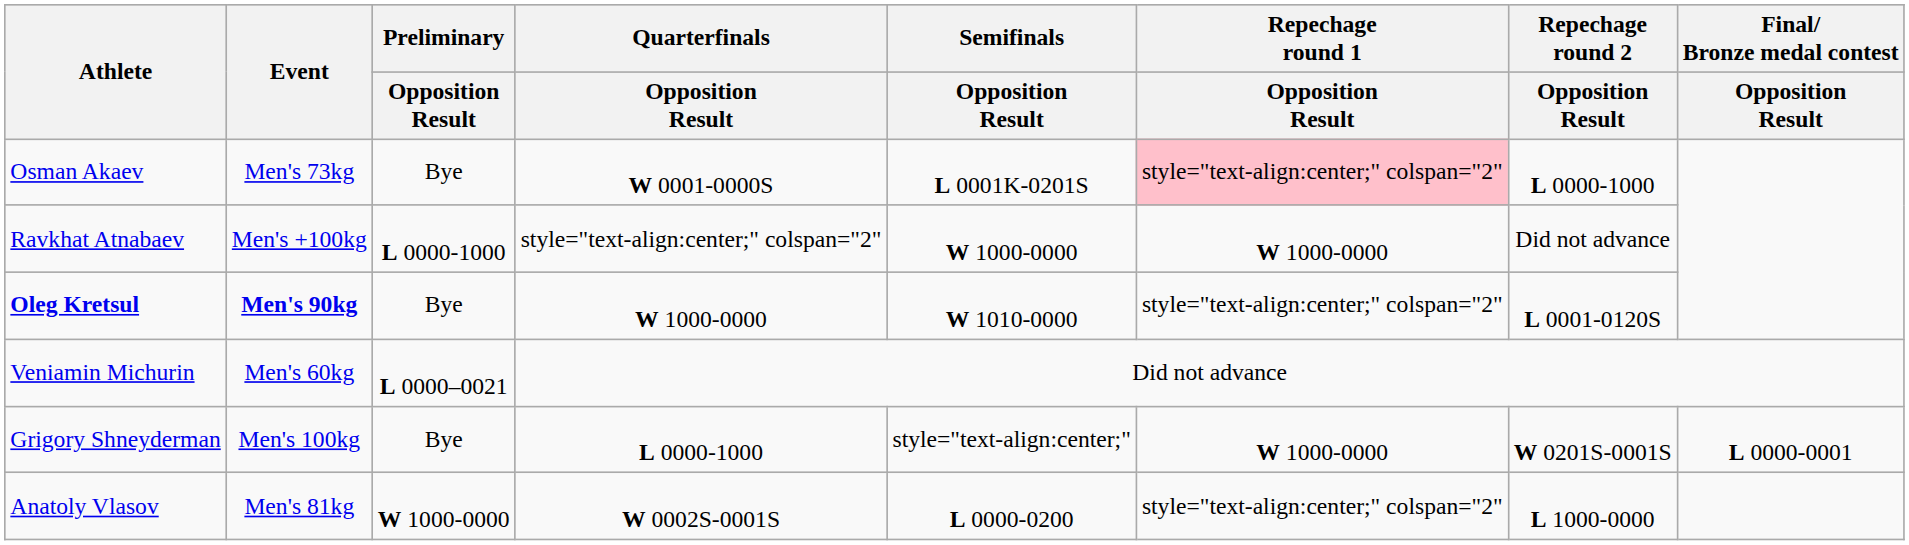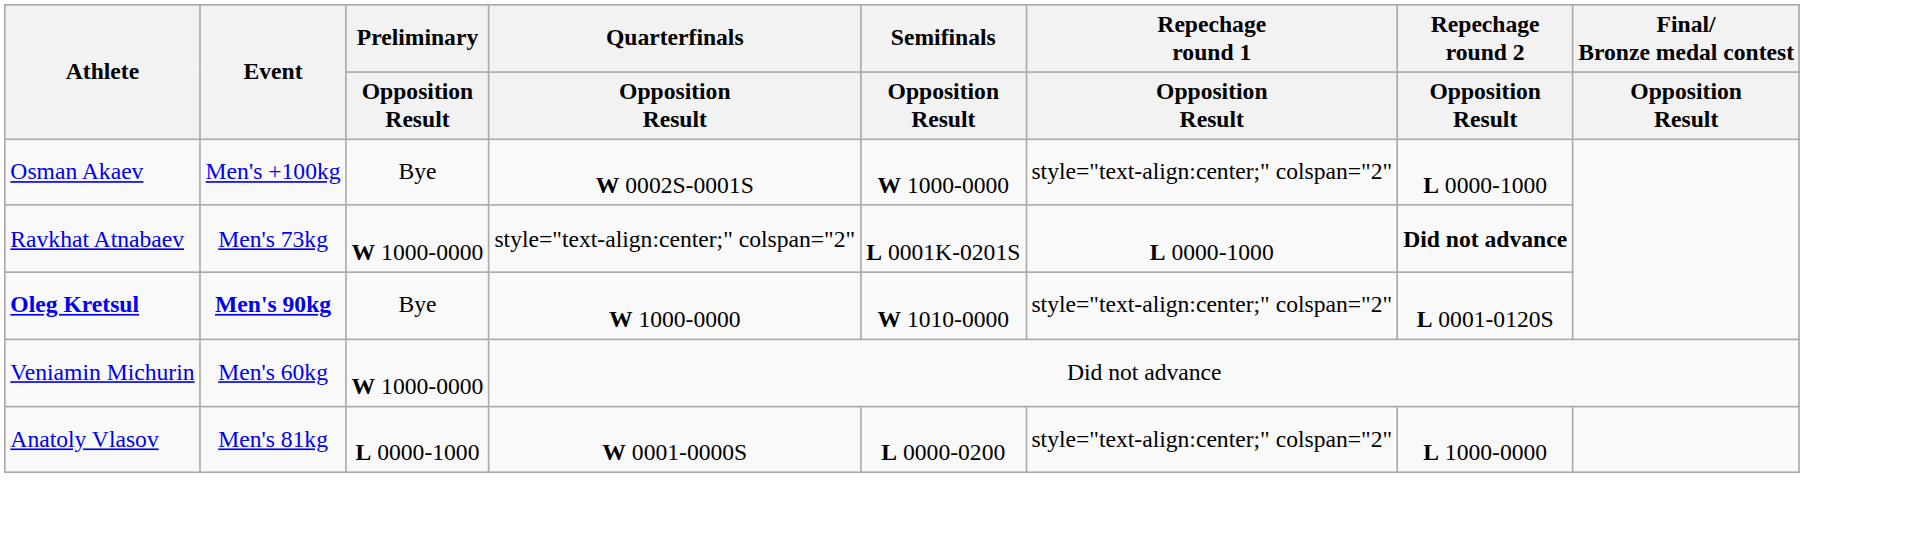(299, 171) Men's 73kg -> (273, 171) Men's +100kg
(701, 185) W 0001-0000S -> (675, 185) W 0002S-0001S
(1012, 185) L 0001K-0201S -> (943, 185) W 1000-0000
(1322, 171) pink background -> (1212, 171) no background
(299, 238) Men's +100kg -> (273, 238) Men's 73kg
(444, 252) L 0000-1000 -> (417, 252) W 1000-0000
(1012, 252) W 1000-0000 -> (943, 252) L 0001K-0201S
(1322, 252) W 1000-0000 -> (1212, 252) L 0000-1000
(1593, 238) normal -> (1485, 238) bold
(444, 386) L 0000–0021 -> (417, 386) W 1000-0000
- row: (116, 439)
(444, 520) W 1000-0000 -> (417, 453) L 0000-1000
(701, 520) W 0002S-0001S -> (675, 453) W 0001-0000S
